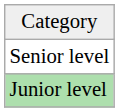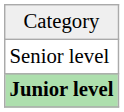(58, 90) normal -> (61, 90) bold
